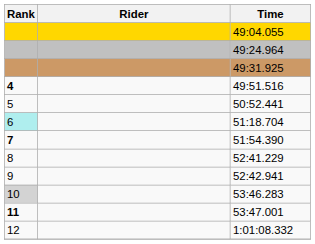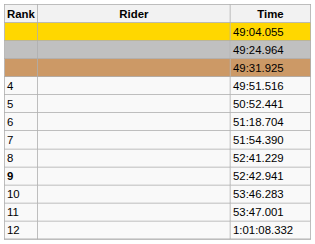(10, 86) bold -> (10, 86) normal
(10, 122) paleturquoise background -> (10, 122) no background
(10, 140) bold -> (10, 140) normal
(10, 176) normal -> (10, 176) bold
(13, 194) lightgrey background -> (13, 194) no background
(13, 212) bold -> (13, 212) normal
